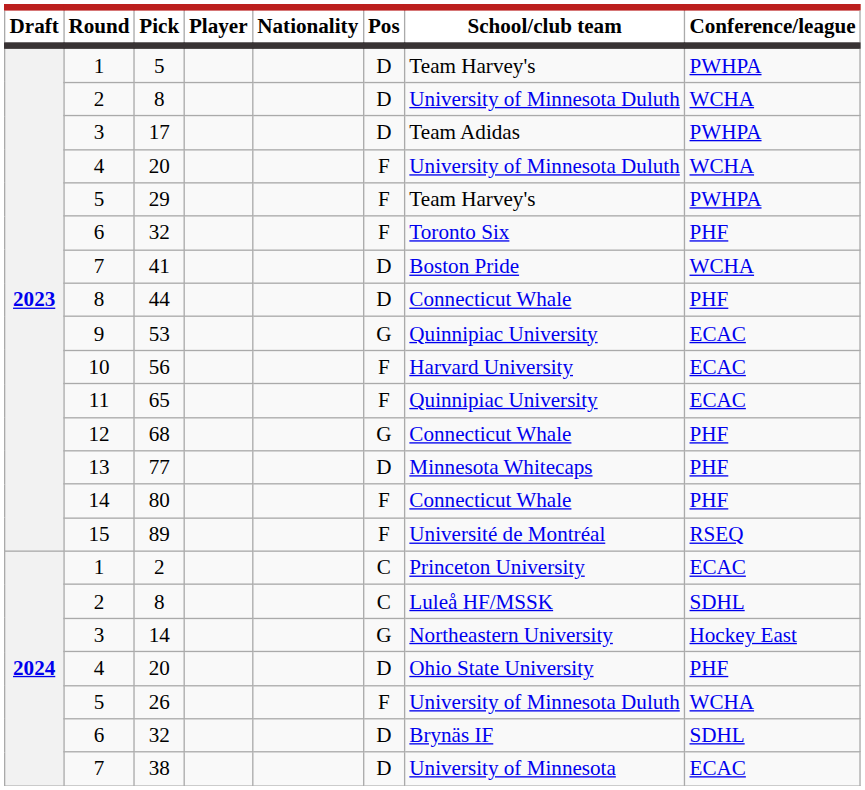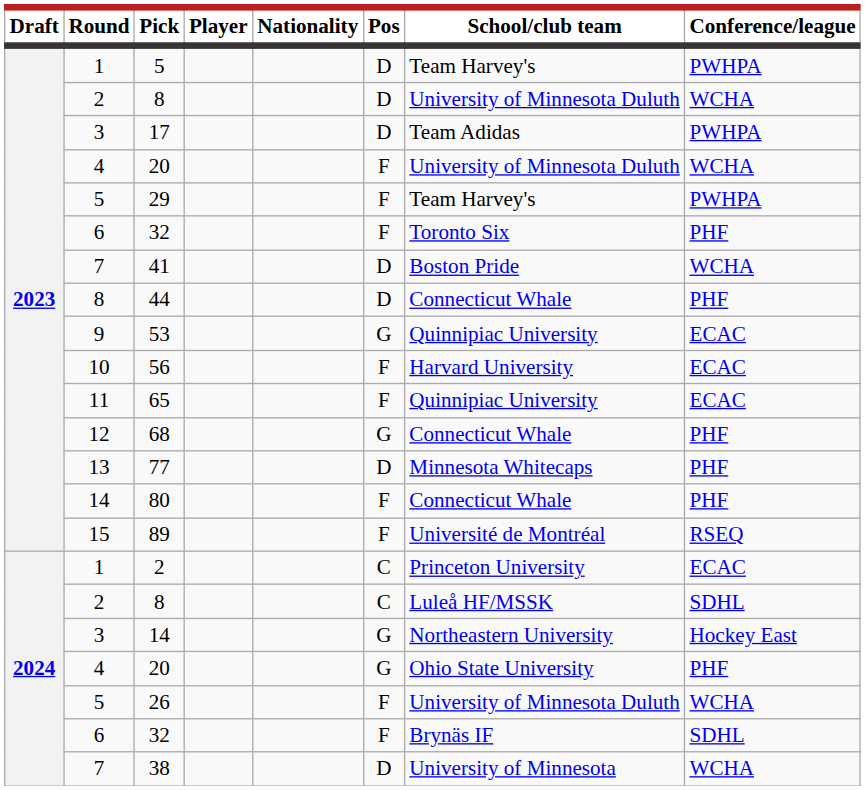(384, 668) D -> (384, 668) G
(384, 735) D -> (384, 735) F
(718, 768) ECAC -> (722, 768) WCHA
